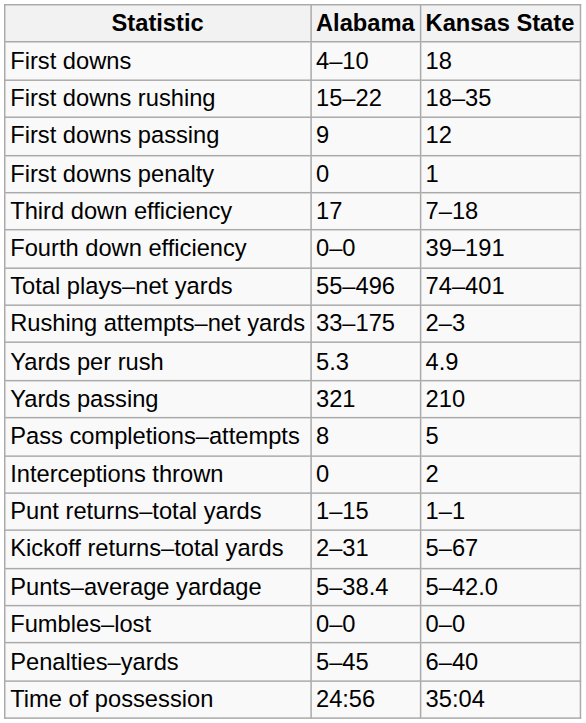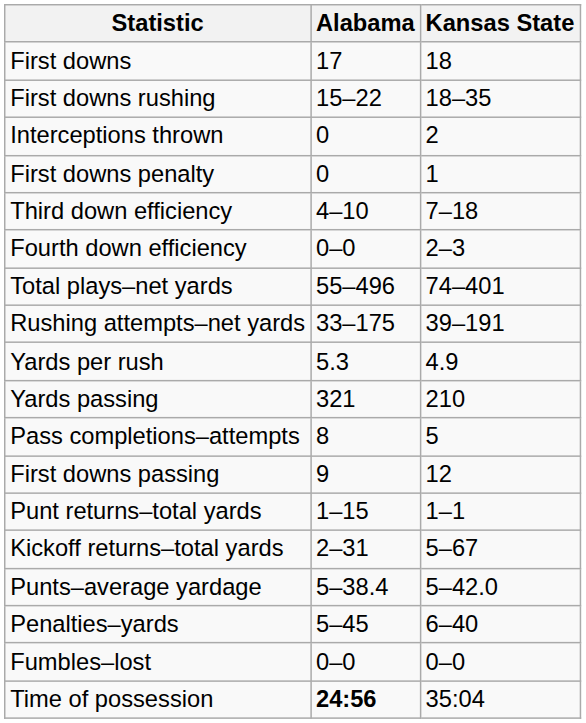(342, 60) 4–10 -> (329, 60) 17
rows swapped: (115, 135) <-> (117, 473)
(329, 211) 17 -> (342, 211) 4–10
(465, 248) 39–191 -> (445, 248) 2–3
(445, 323) 2–3 -> (465, 323) 39–191
rows swapped: (81, 624) <-> (94, 661)
(346, 699) normal -> (346, 699) bold
